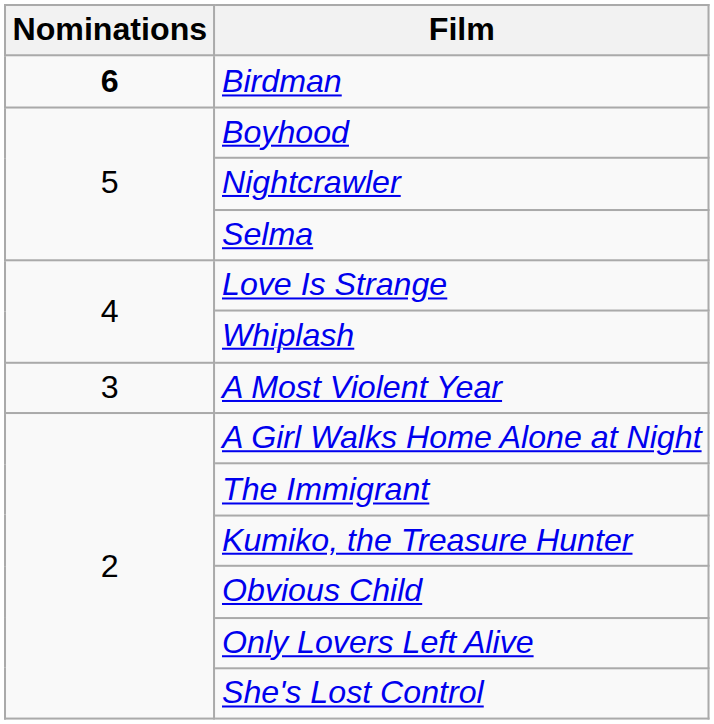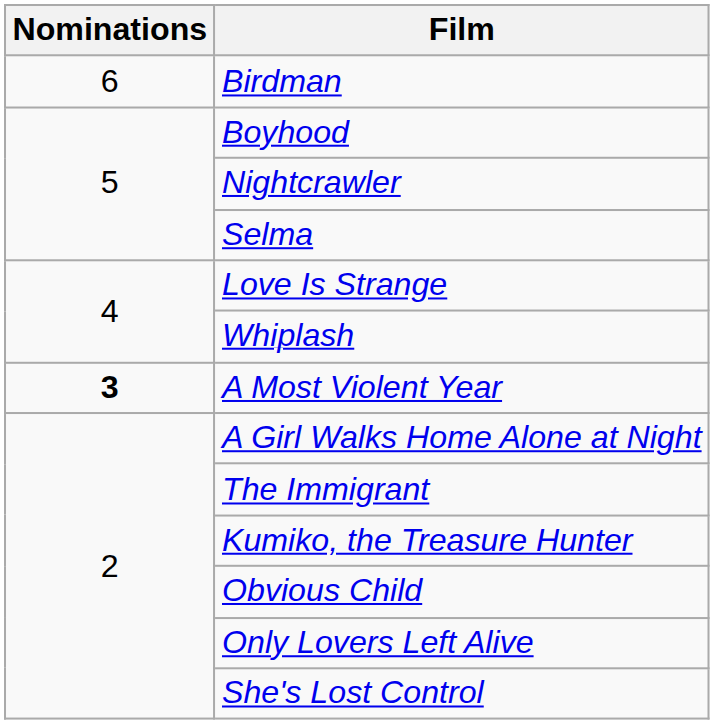(110, 81) bold -> (110, 81) normal
(110, 387) normal -> (110, 387) bold
